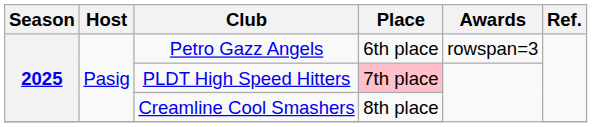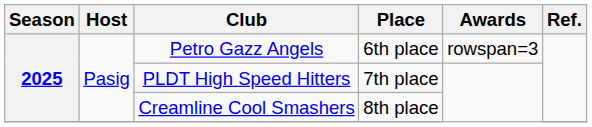(401, 78) pink background -> (401, 78) no background
